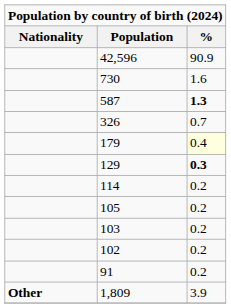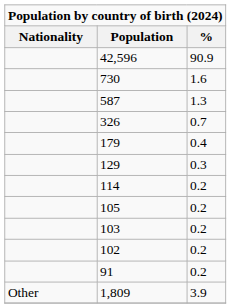(198, 100) bold -> (198, 100) normal
(198, 143) lightyellow background -> (198, 143) no background
(198, 164) bold -> (198, 164) normal
(25, 292) bold -> (23, 292) normal
